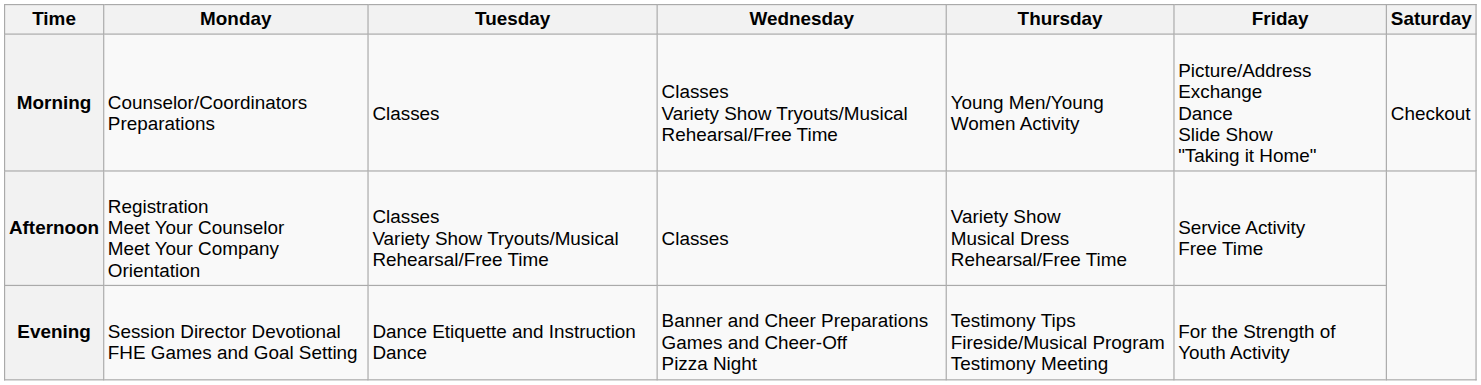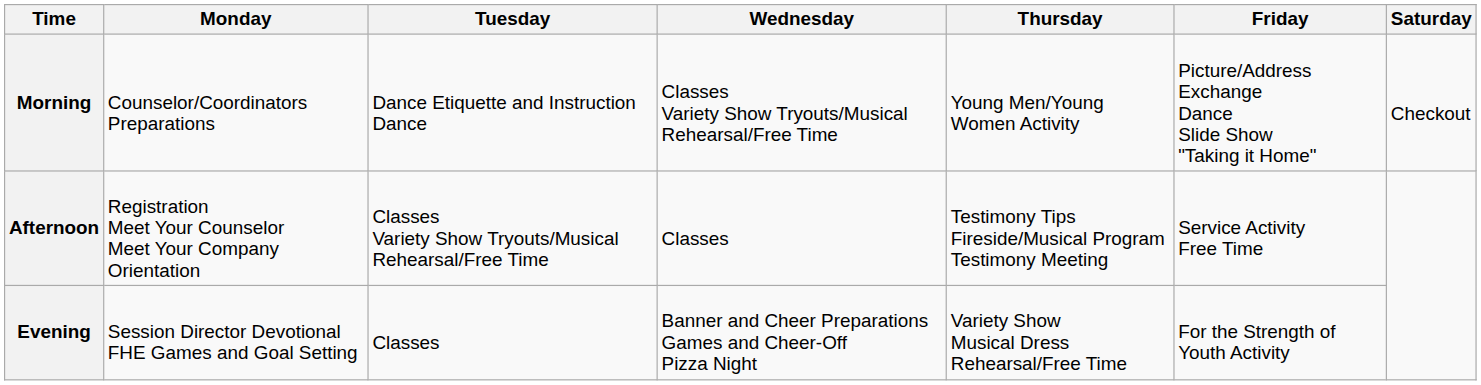(406, 113) Classes -> (504, 113) Dance Etiquette and Instruction Dance
(1039, 238) Variety Show Musical Dress Rehearsal/Free Time -> (1058, 238) Testimony Tips Fireside/Musical Program Testimony Meeting
(504, 342) Dance Etiquette and Instruction Dance -> (406, 342) Classes
(1058, 342) Testimony Tips Fireside/Musical Program Testimony Meeting -> (1039, 342) Variety Show Musical Dress Rehearsal/Free Time
